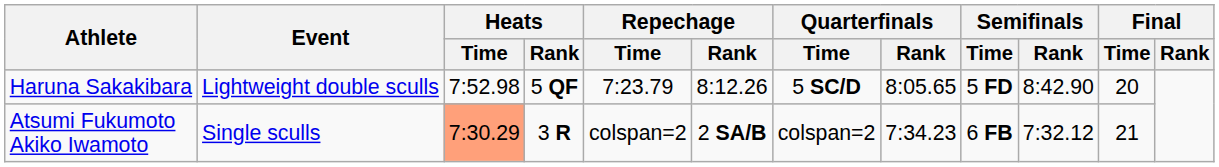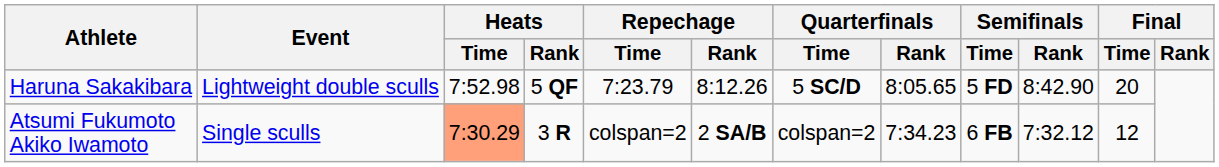(1127, 133) 21 -> (1127, 133) 12
